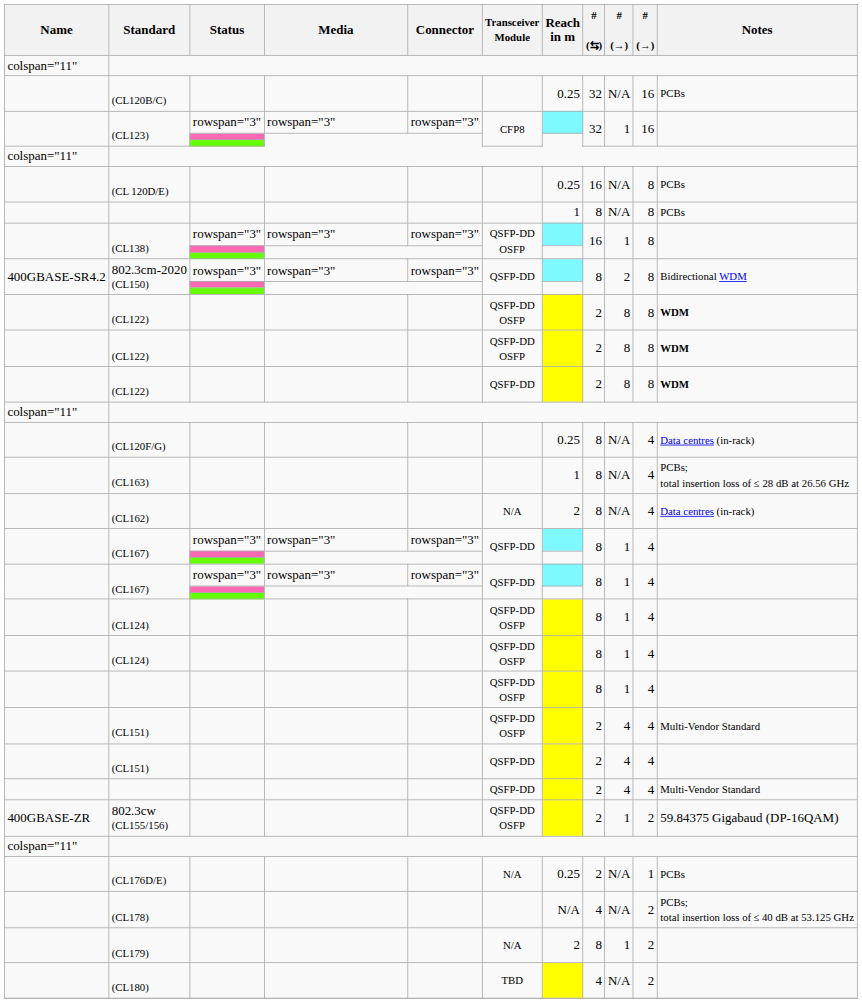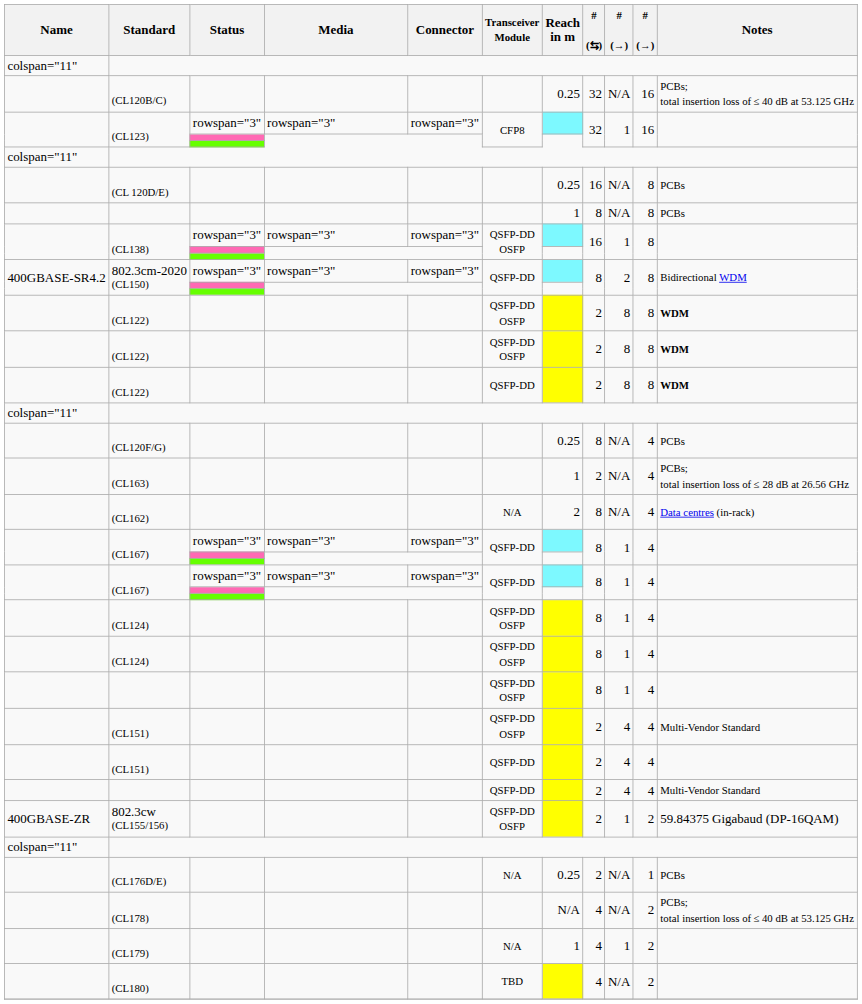(673, 94) PCBs -> (757, 94) PCBs; total insertion loss of ≤ 40 dB at 53.125 GHz
(707, 440) Data centres (in-rack) -> (673, 441) PCBs
(599, 475) 8 -> (599, 476) 2
(577, 945) 2 -> (577, 946) 1
(599, 945) 8 -> (599, 946) 4
